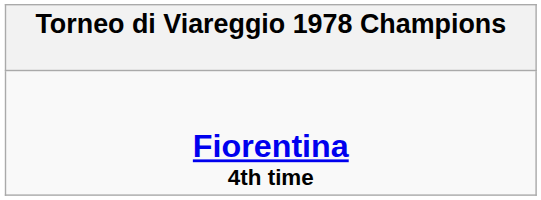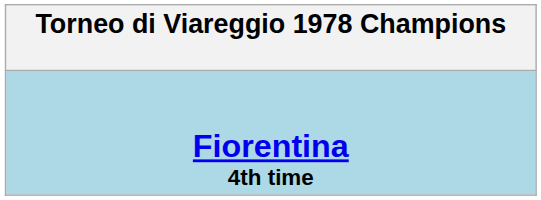(271, 157) no background -> (271, 157) lightblue background
